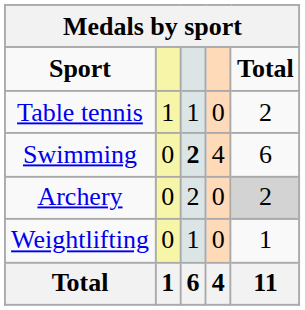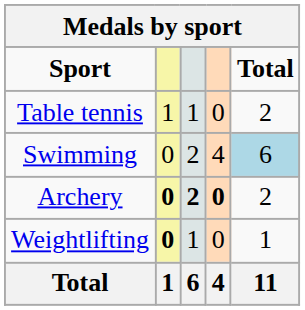(193, 154) bold -> (193, 154) normal
(265, 154) no background -> (265, 154) lightblue background
(168, 196) normal -> (168, 196) bold
(193, 196) normal -> (193, 196) bold
(218, 196) normal -> (218, 196) bold
(265, 196) lightgrey background -> (265, 196) no background
(168, 239) normal -> (168, 239) bold
